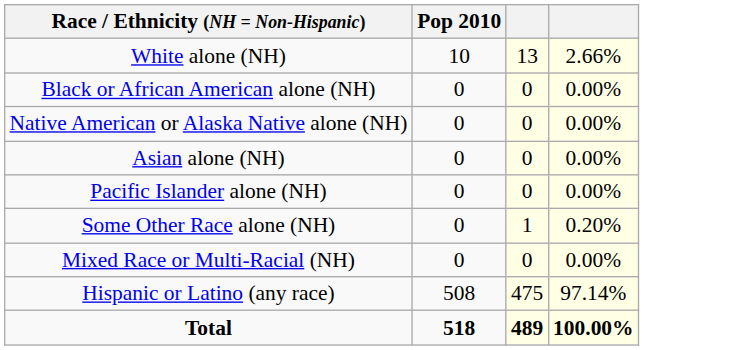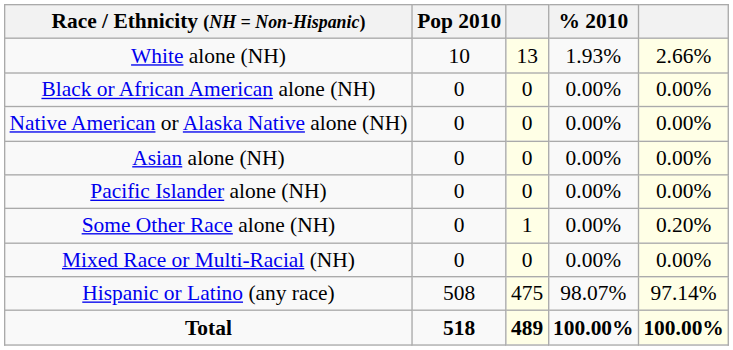+ column: (593, 21)
